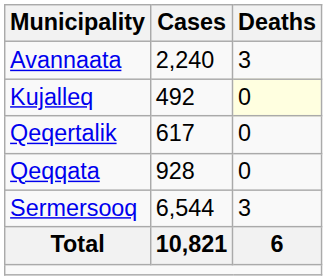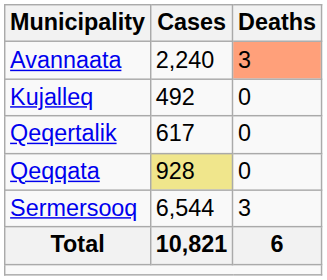(245, 60) no background -> (245, 60) lightsalmon background
(245, 97) lightyellow background -> (245, 97) no background
(175, 171) no background -> (175, 171) khaki background
